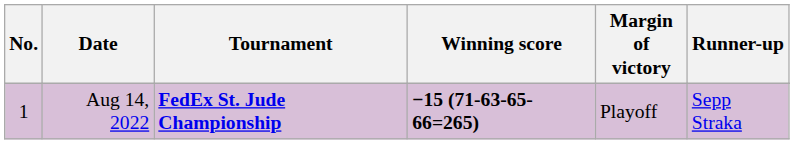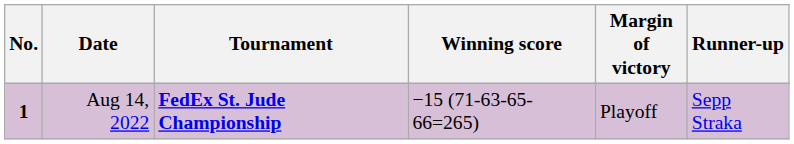(24, 111) normal -> (24, 111) bold
(473, 111) bold -> (473, 111) normal
